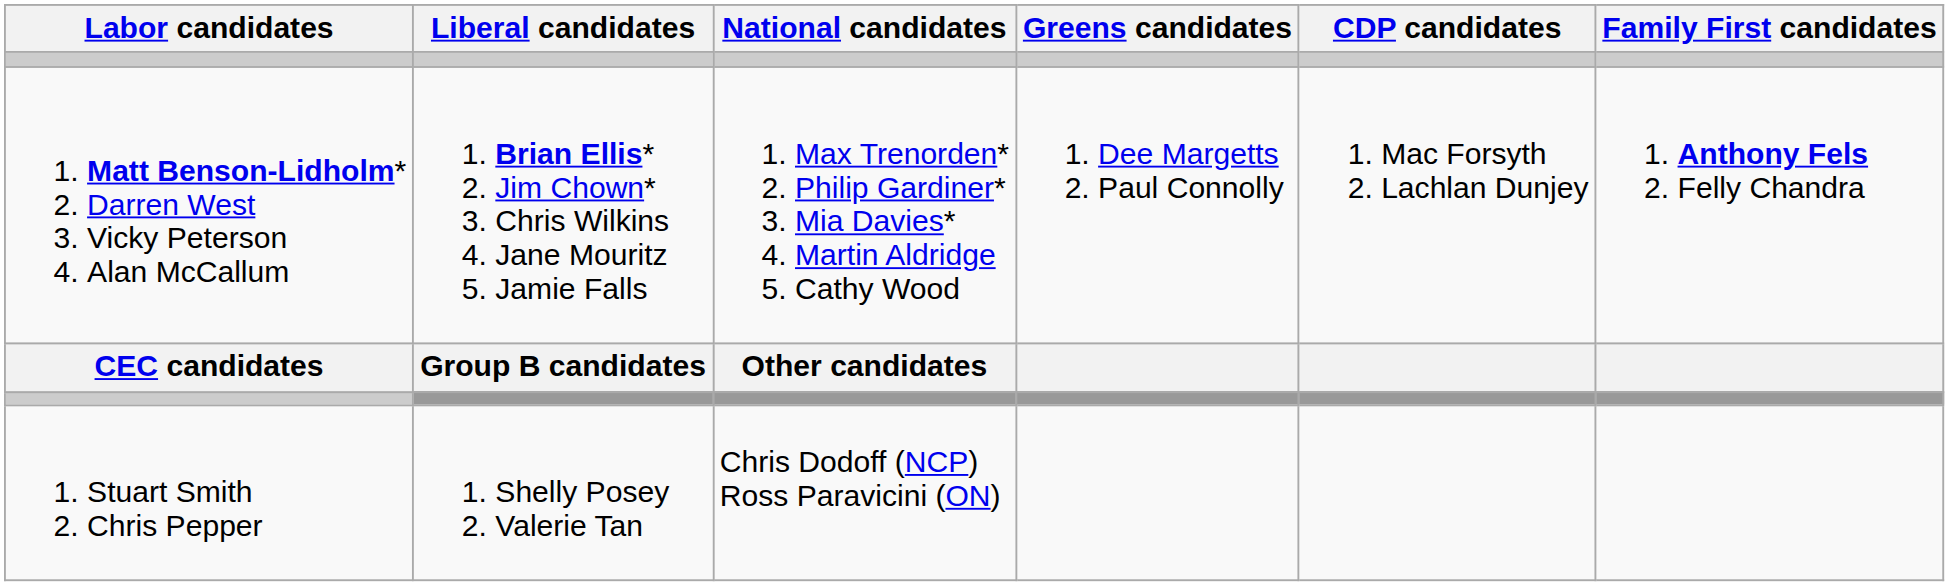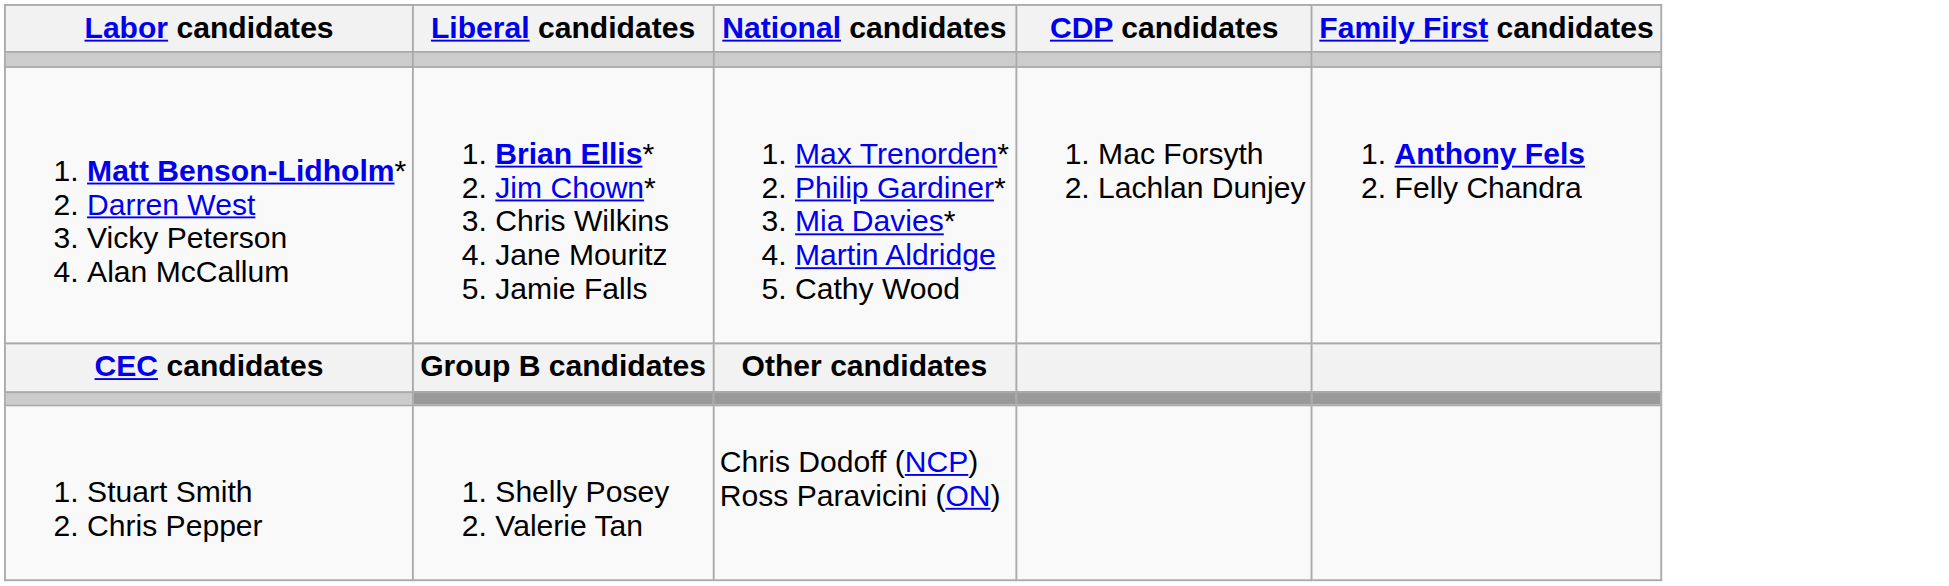- column: (1157, 28)
